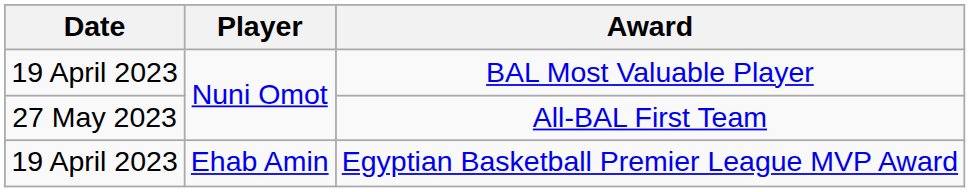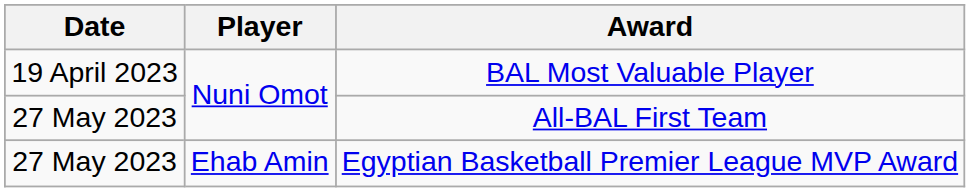(95, 162) 19 April 2023 -> (95, 162) 27 May 2023
